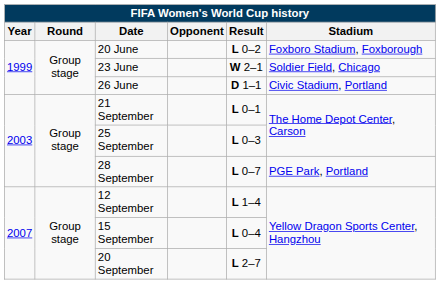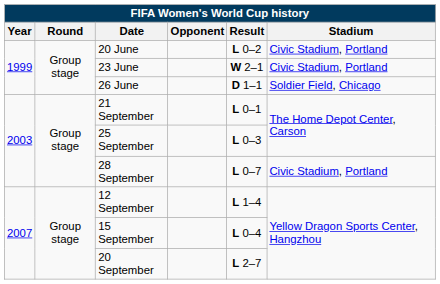(346, 49) Foxboro Stadium, Foxborough -> (328, 49) Civic Stadium, Portland
(324, 67) Soldier Field, Chicago -> (328, 67) Civic Stadium, Portland
(328, 85) Civic Stadium, Portland -> (325, 85) Soldier Field, Chicago
(318, 171) PGE Park, Portland -> (328, 171) Civic Stadium, Portland
